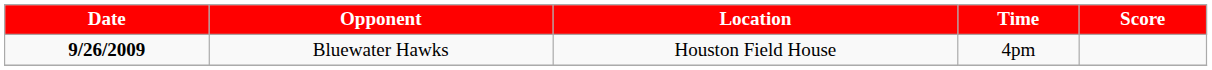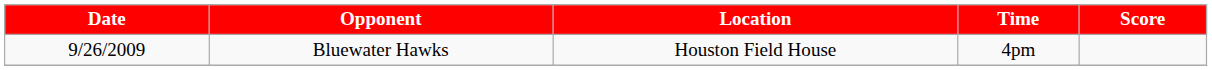(107, 49) bold -> (107, 49) normal
